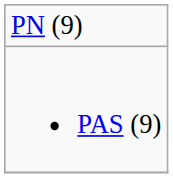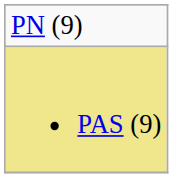(86, 124) no background -> (86, 124) khaki background
